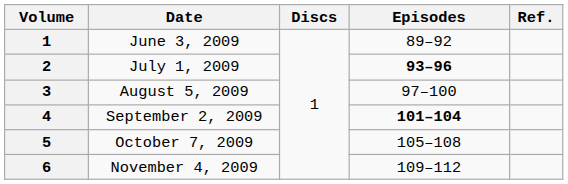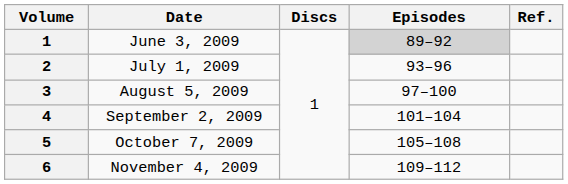(429, 42) no background -> (429, 42) lightgrey background
(429, 67) bold -> (429, 67) normal
(429, 117) bold -> (429, 117) normal
